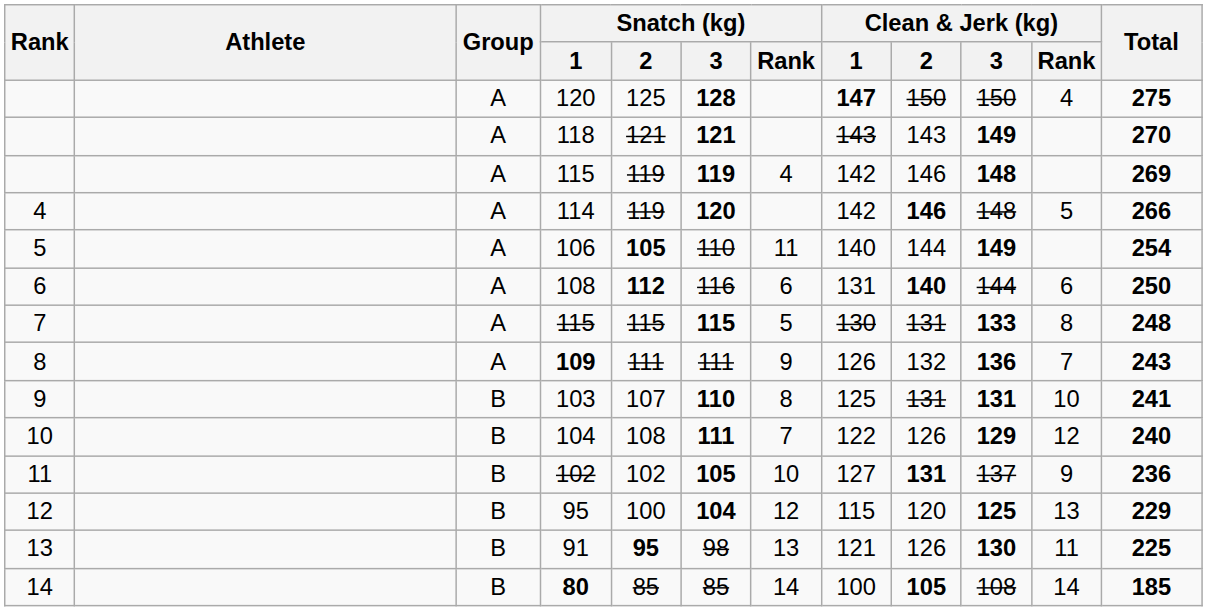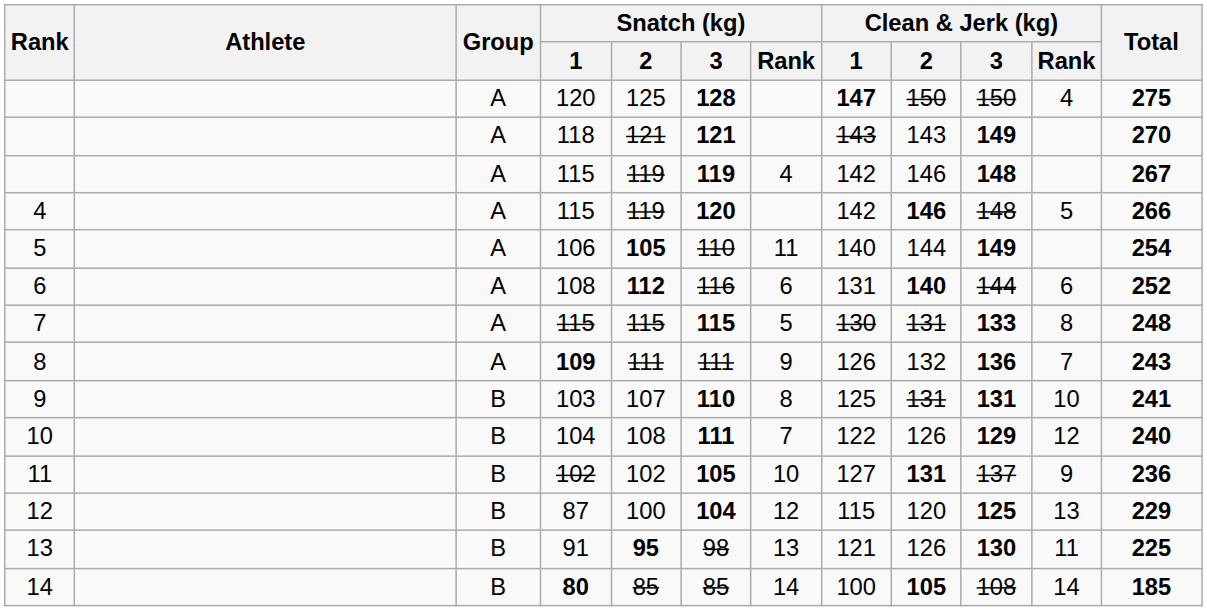(1151, 173) 269 -> (1151, 173) 267
(576, 211) 114 -> (576, 211) 115
(1151, 286) 250 -> (1151, 286) 252
(576, 511) 95 -> (576, 511) 87
